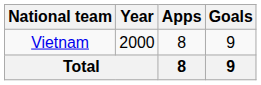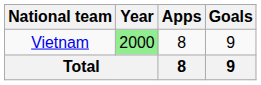(137, 42) no background -> (137, 42) lightgreen background
